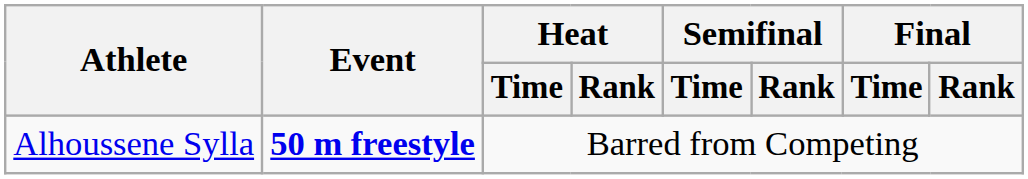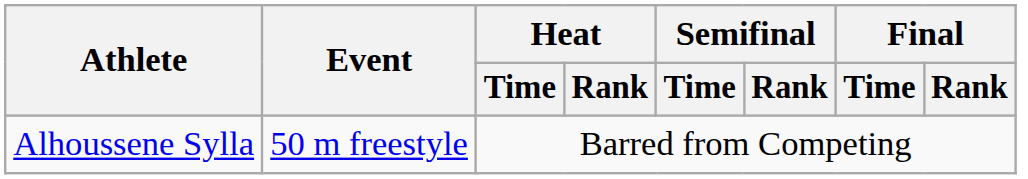(373, 144) bold -> (369, 144) normal
